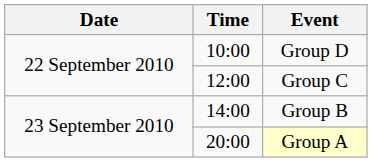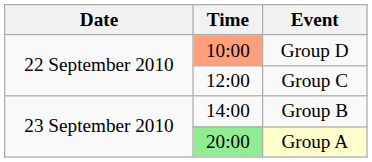(228, 50) no background -> (228, 50) lightsalmon background
(228, 141) no background -> (228, 141) lightgreen background
